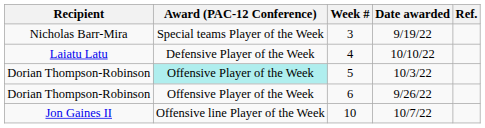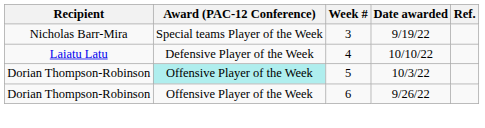- row: (350, 113)
